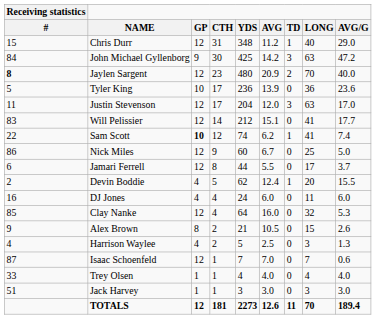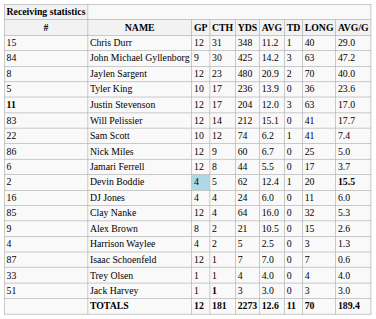(9, 74) bold -> (9, 74) normal
(11, 105) normal -> (11, 105) bold
(199, 136) bold -> (199, 136) normal
(196, 182) no background -> (196, 182) lightblue background
(347, 182) normal -> (347, 182) bold
(214, 290) normal -> (214, 290) bold
